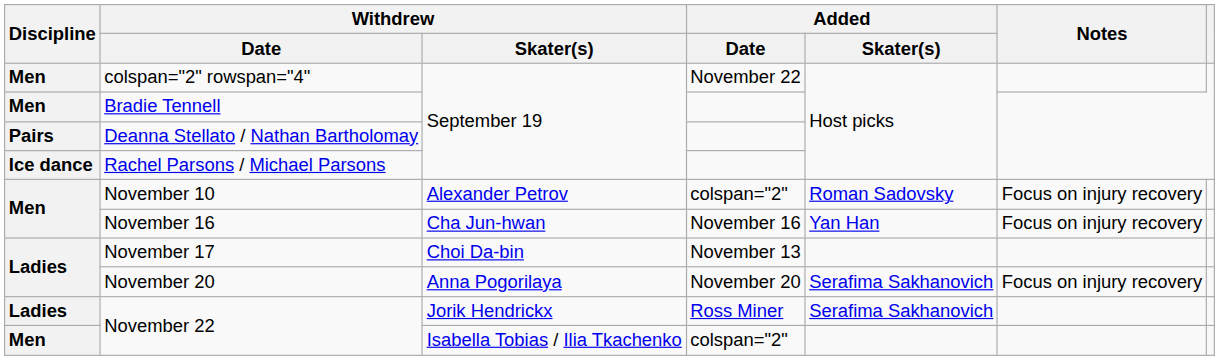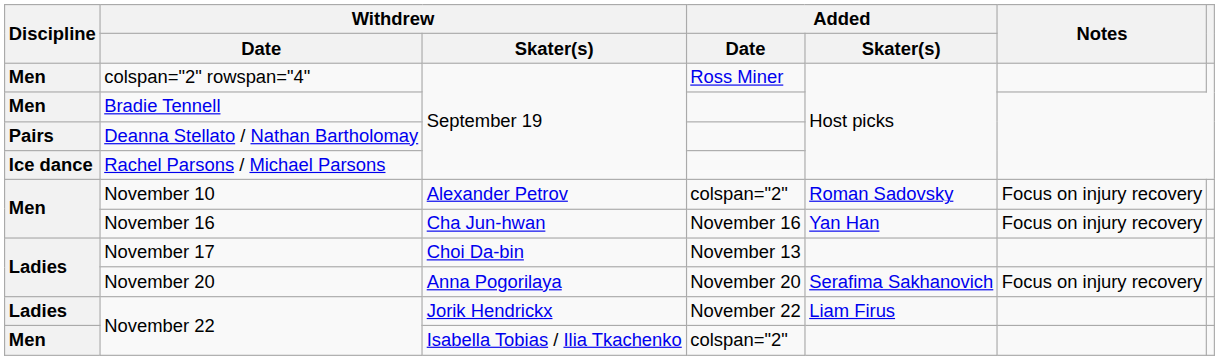(745, 77) November 22 -> (737, 77) Ross Miner
(737, 310) Ross Miner -> (745, 310) November 22
(901, 310) Serafima Sakhanovich -> (852, 310) Liam Firus
